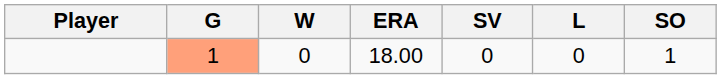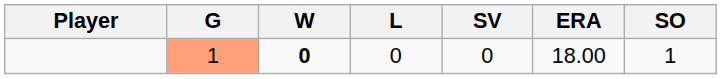columns swapped: (579, 21) <-> (396, 21)
(304, 55) normal -> (304, 55) bold
